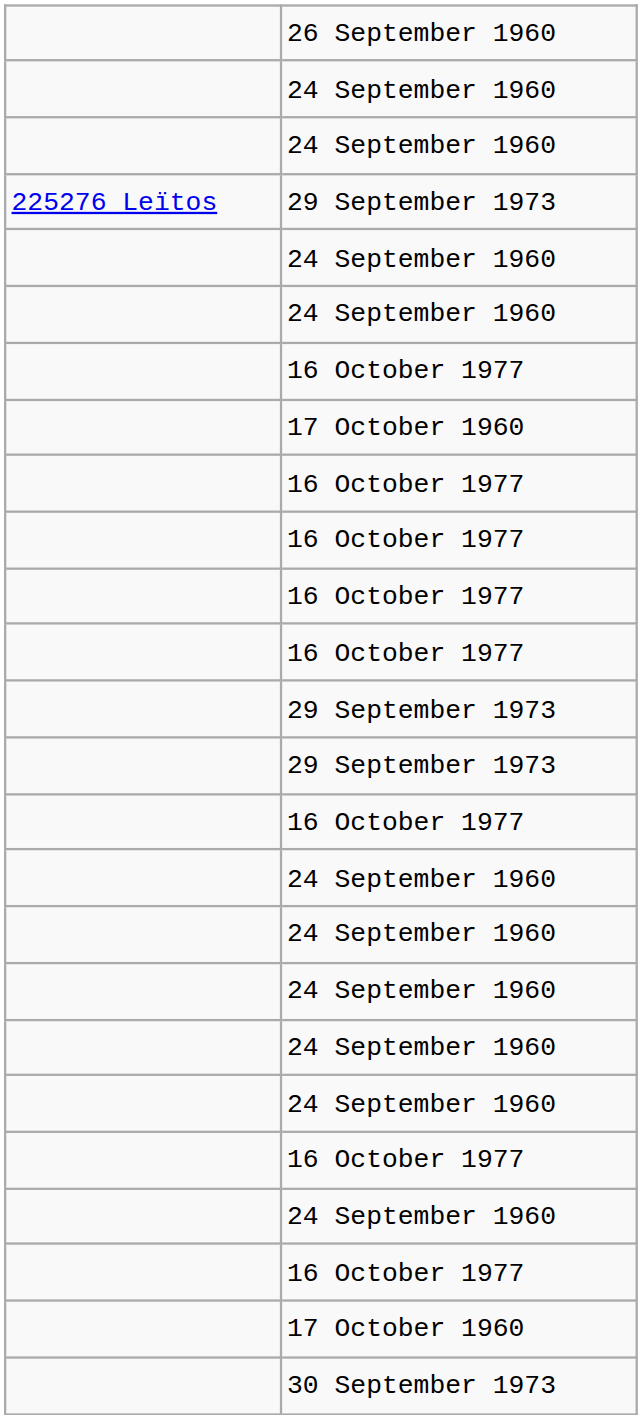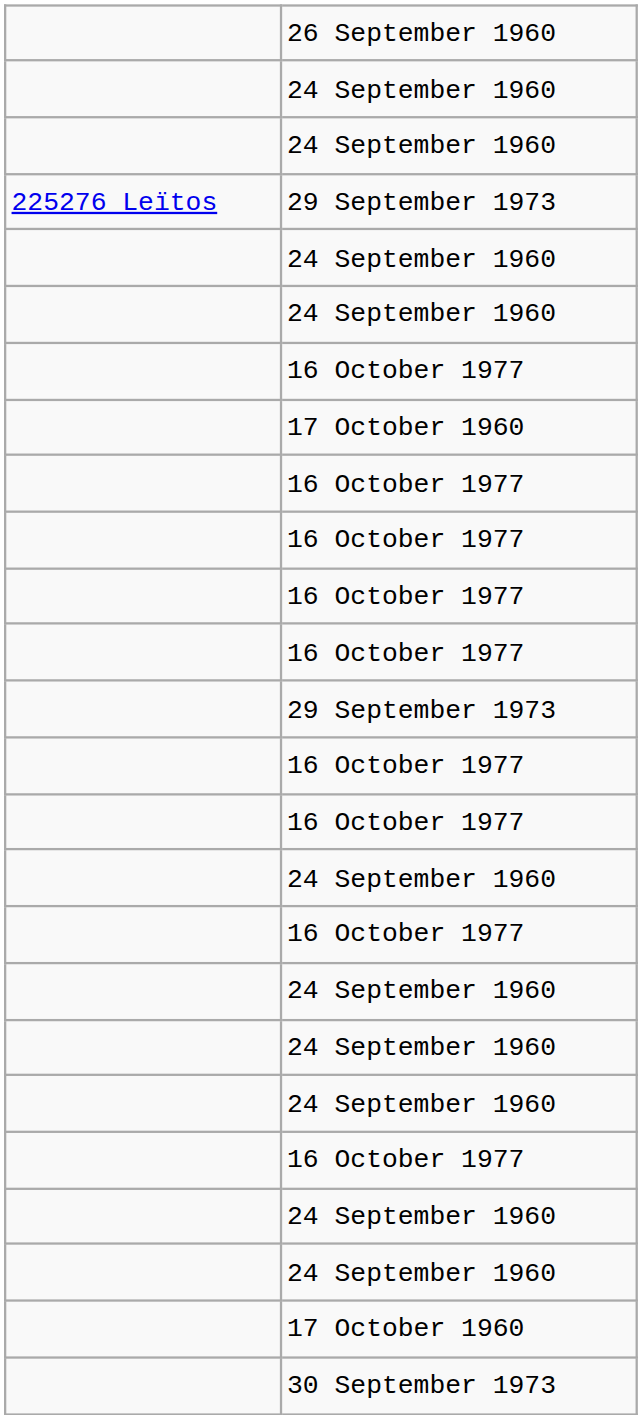(422, 765) 29 September 1973 -> (406, 765) 16 October 1977
(422, 934) 24 September 1960 -> (406, 934) 16 October 1977
(406, 1272) 16 October 1977 -> (422, 1272) 24 September 1960
